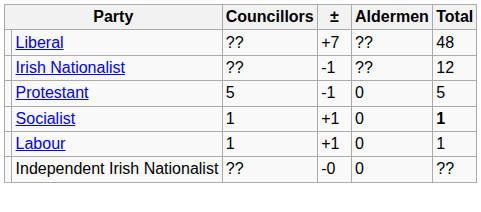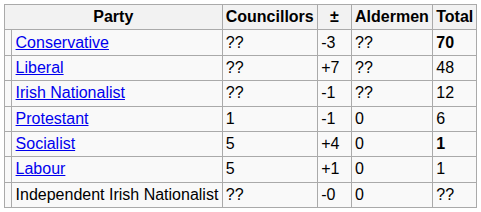+ row: (62, 42)
(230, 93) 5 -> (230, 118) 1
(441, 93) 5 -> (441, 118) 6
(230, 118) 1 -> (230, 144) 5
(330, 118) +1 -> (330, 144) +4
(230, 144) 1 -> (230, 169) 5
